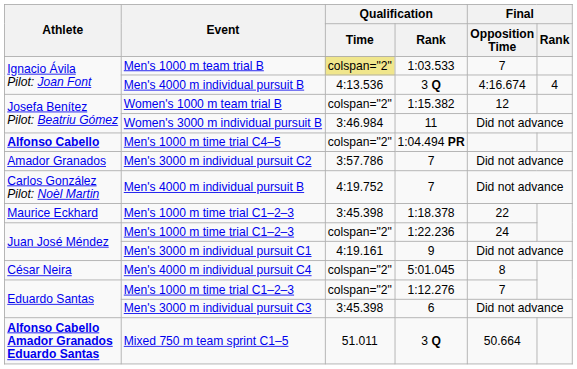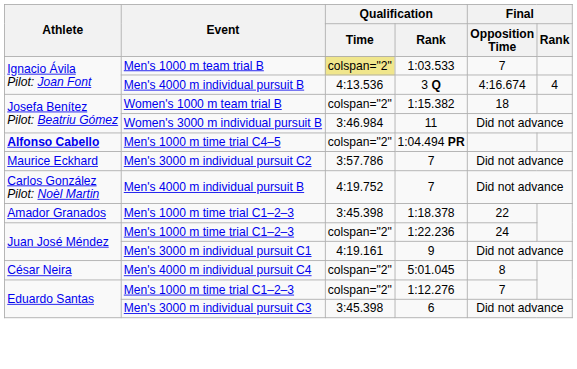(502, 104) 12 -> (502, 104) 18
(57, 162) Amador Granados -> (53, 162) Maurice Eckhard
(53, 213) Maurice Eckhard -> (57, 213) Amador Granados
- row: (206, 341)
